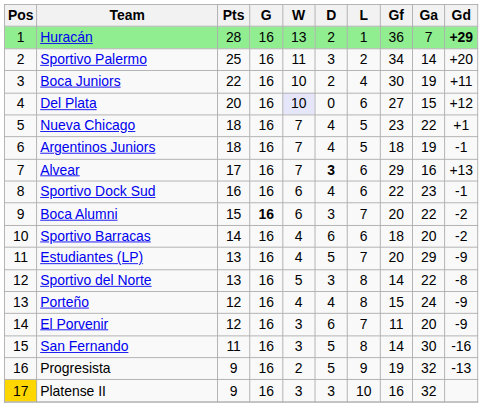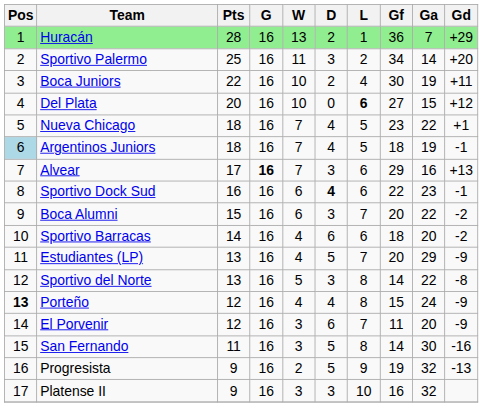(461, 37) bold -> (461, 37) normal
(299, 103) lavender background -> (299, 103) no background
(364, 103) normal -> (364, 103) bold
(21, 147) no background -> (21, 147) lightblue background
(266, 170) normal -> (266, 170) bold
(331, 170) bold -> (331, 170) normal
(331, 192) normal -> (331, 192) bold
(266, 214) bold -> (266, 214) normal
(21, 302) normal -> (21, 302) bold
(21, 390) gold background -> (21, 390) no background
